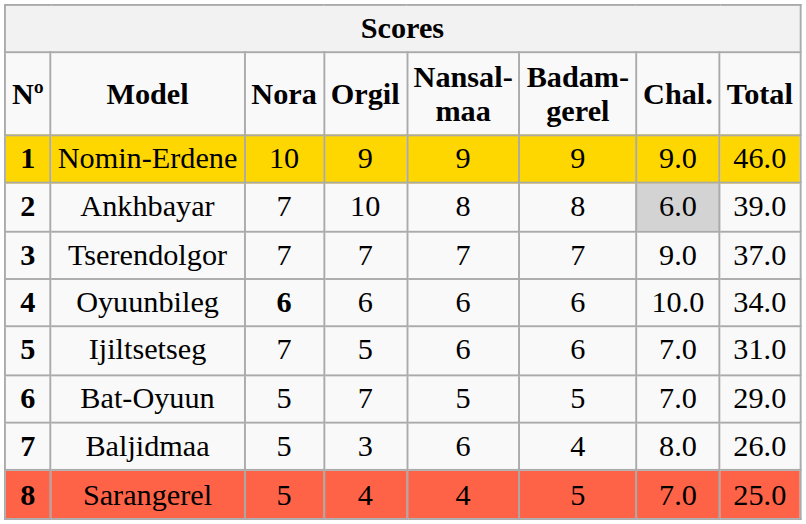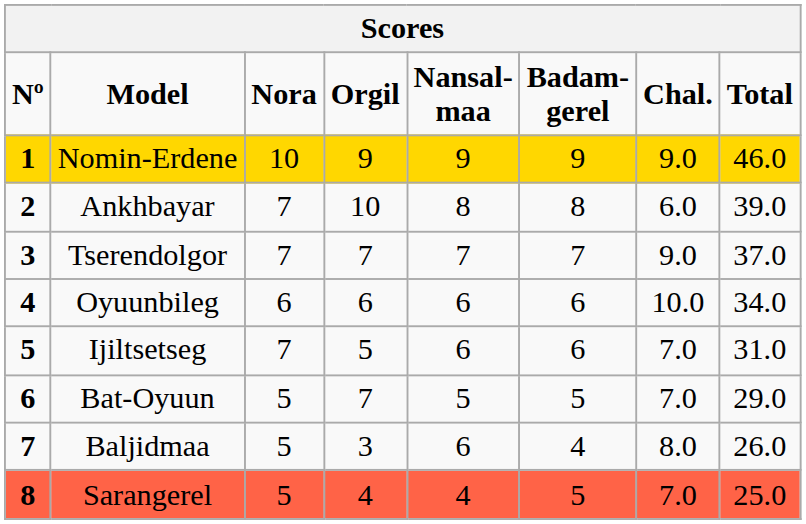(678, 206) lightgrey background -> (678, 206) no background
(284, 302) bold -> (284, 302) normal
